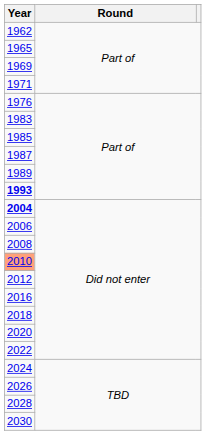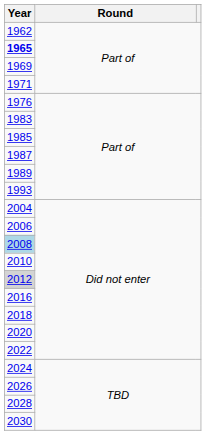(20, 49) normal -> (20, 49) bold
(20, 191) bold -> (20, 191) normal
(20, 209) bold -> (20, 209) normal
(20, 244) no background -> (20, 244) lightblue background
(20, 262) lightsalmon background -> (20, 262) no background
(20, 280) no background -> (20, 280) lightgrey background
